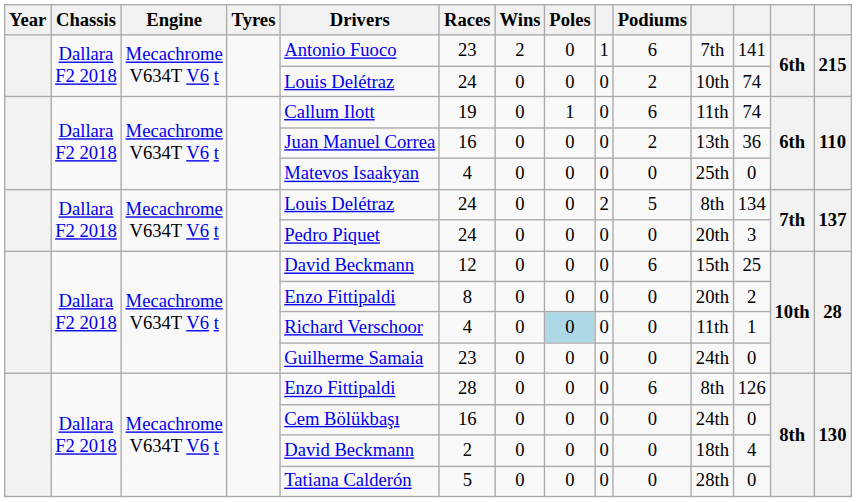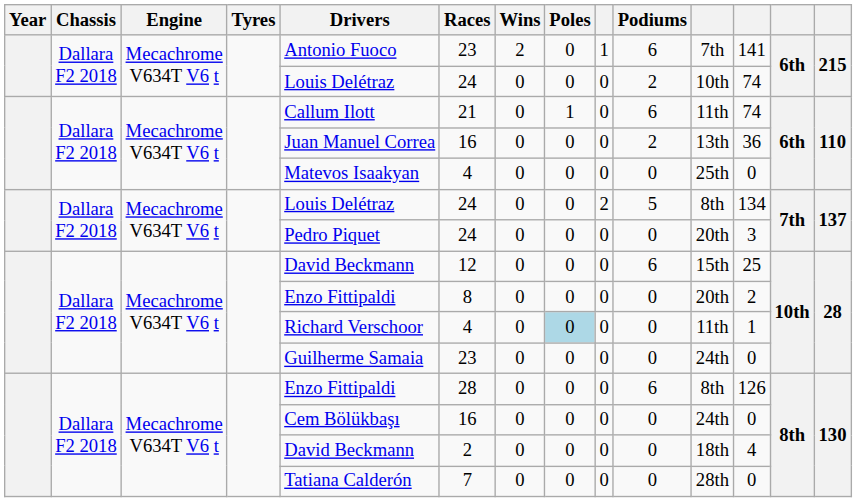(467, 111) 19 -> (467, 111) 21
(467, 480) 5 -> (467, 480) 7
